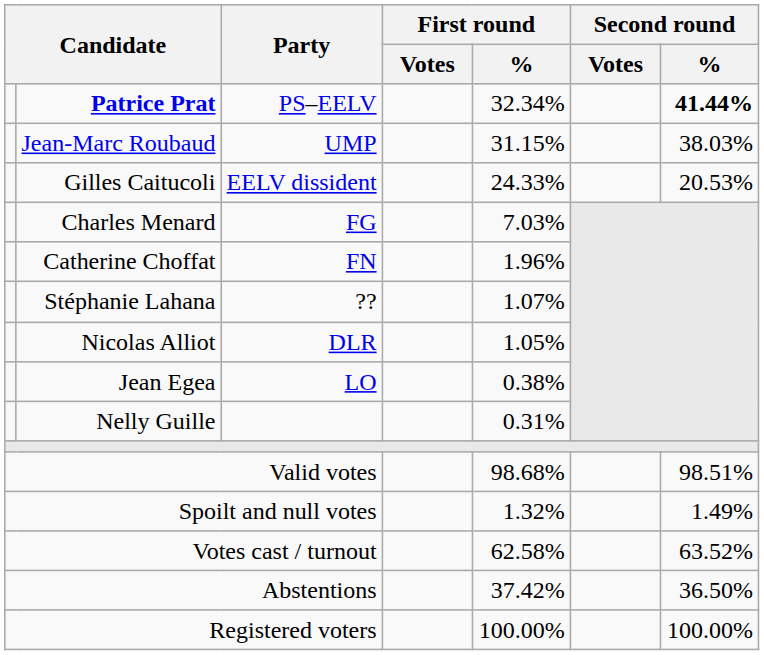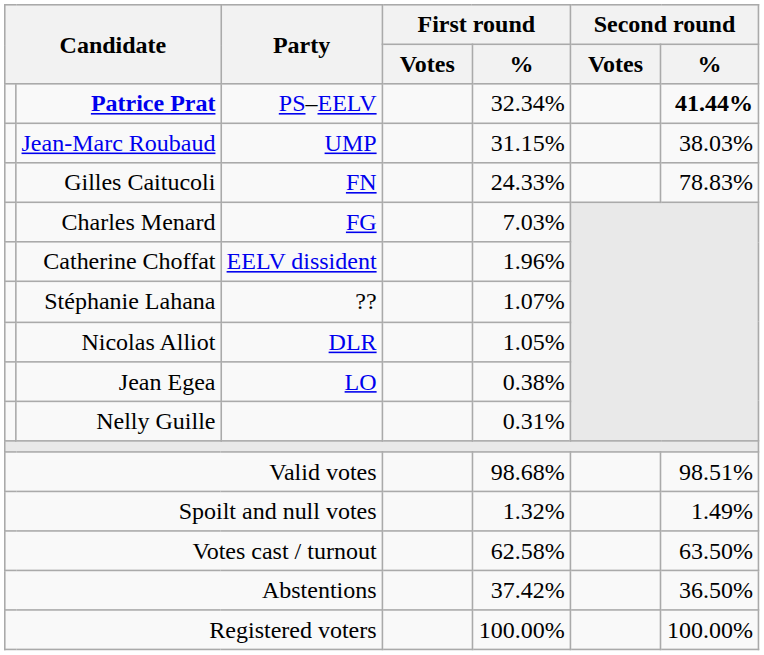(302, 182) EELV dissident -> (361, 182) FN
(716, 182) 20.53% -> (716, 182) 78.83%
(361, 262) FN -> (302, 262) EELV dissident
(716, 550) 63.52% -> (716, 550) 63.50%
